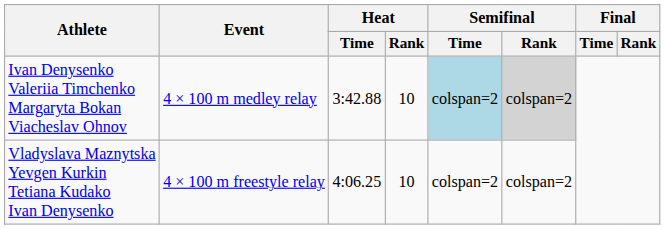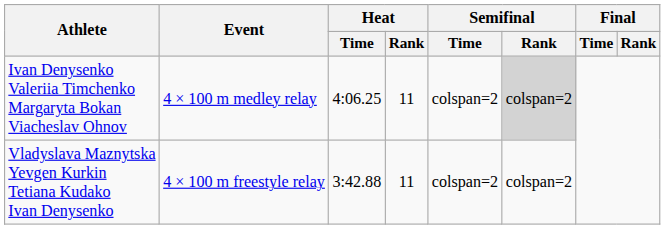(357, 98) 3:42.88 -> (357, 98) 4:06.25
(407, 98) 10 -> (407, 98) 11
(465, 98) lightblue background -> (465, 98) no background
(357, 182) 4:06.25 -> (357, 182) 3:42.88
(407, 182) 10 -> (407, 182) 11
